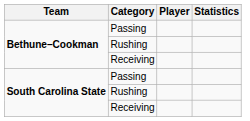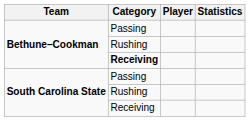(133, 60) normal -> (134, 60) bold
